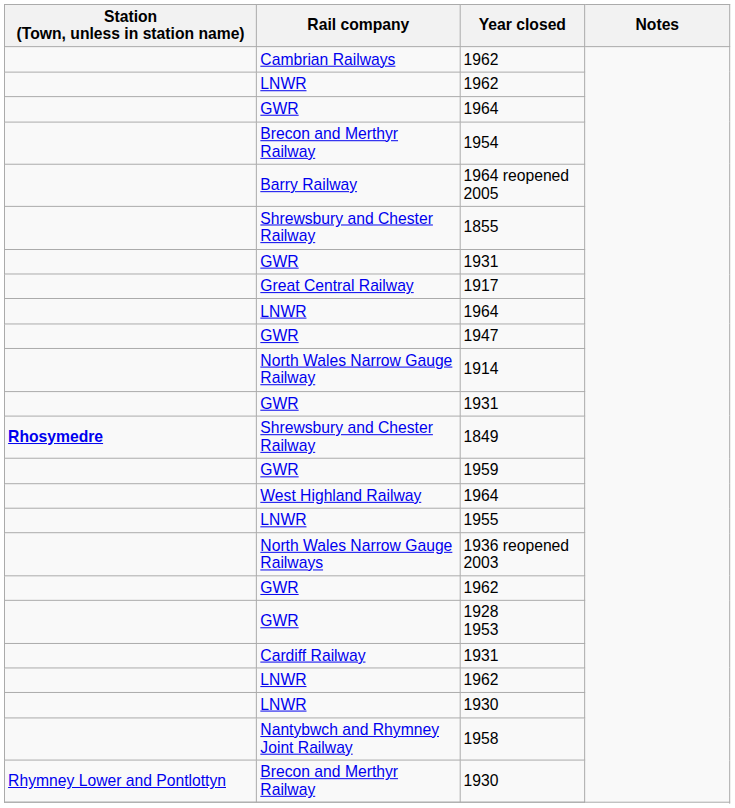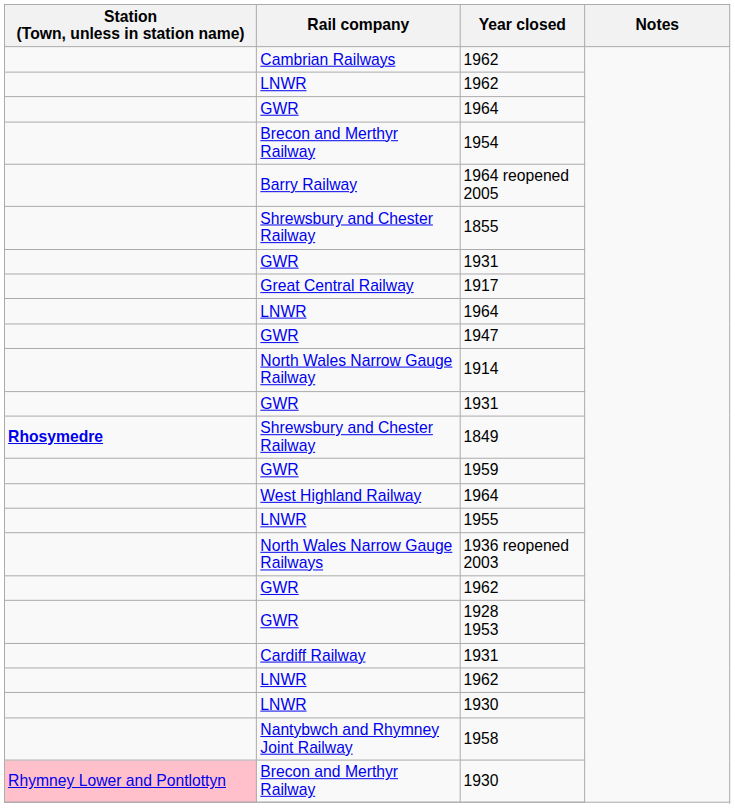(117, 781) no background -> (117, 781) pink background
